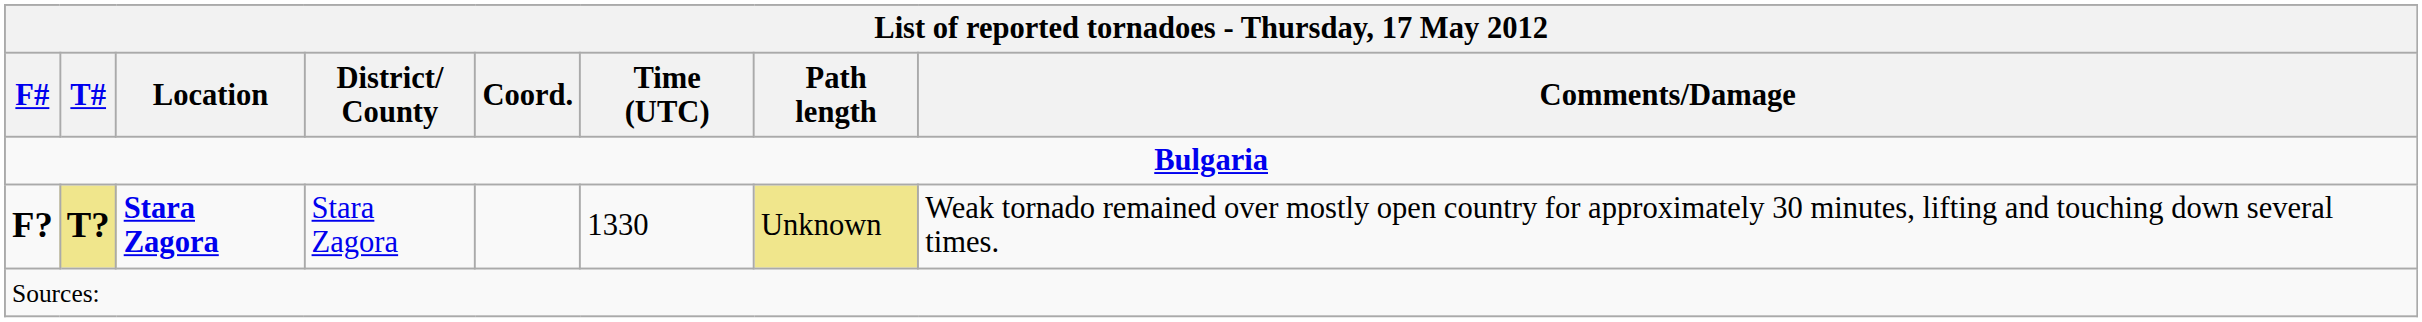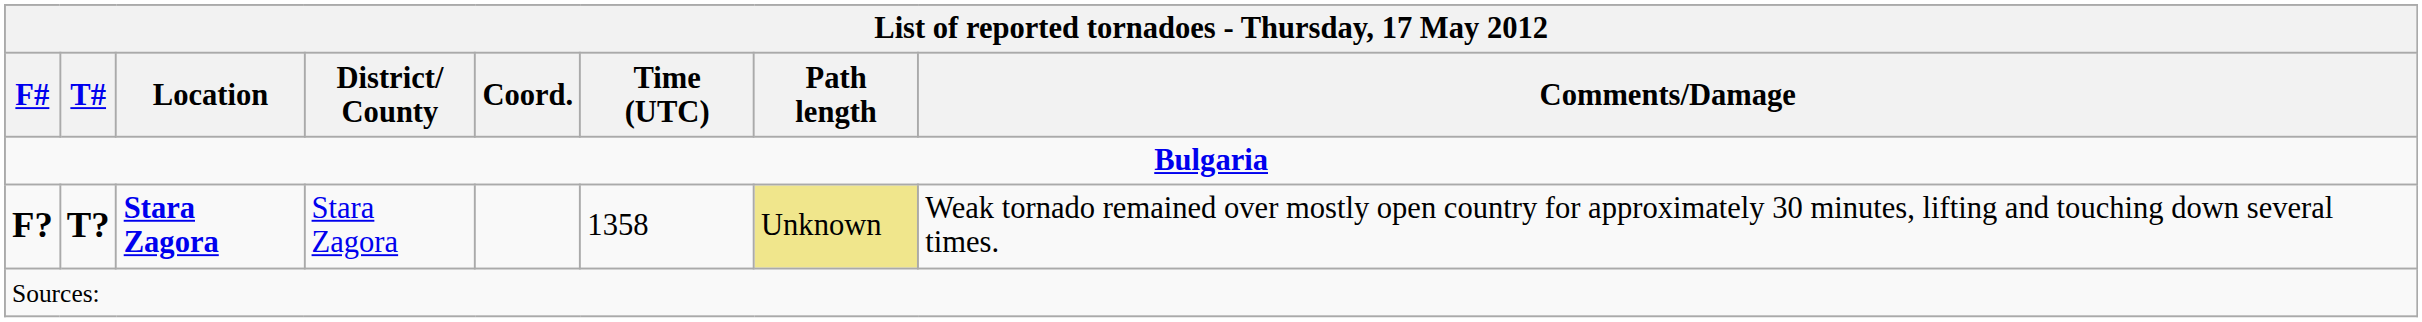(88, 225) khaki background -> (88, 225) no background
(618, 225) 1330 -> (618, 225) 1358
